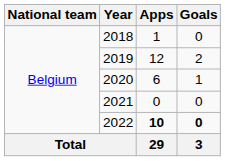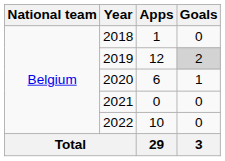(199, 58) no background -> (199, 58) lightgrey background
(157, 123) bold -> (157, 123) normal
(199, 123) bold -> (199, 123) normal
